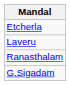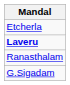(21, 42) normal -> (22, 42) bold
